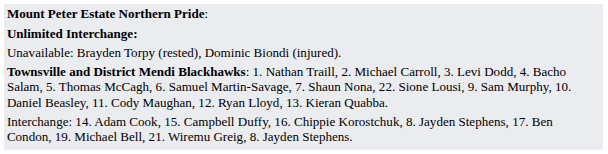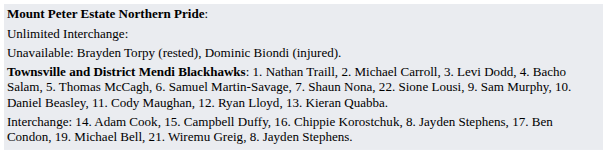(72, 33) bold -> (68, 33) normal
